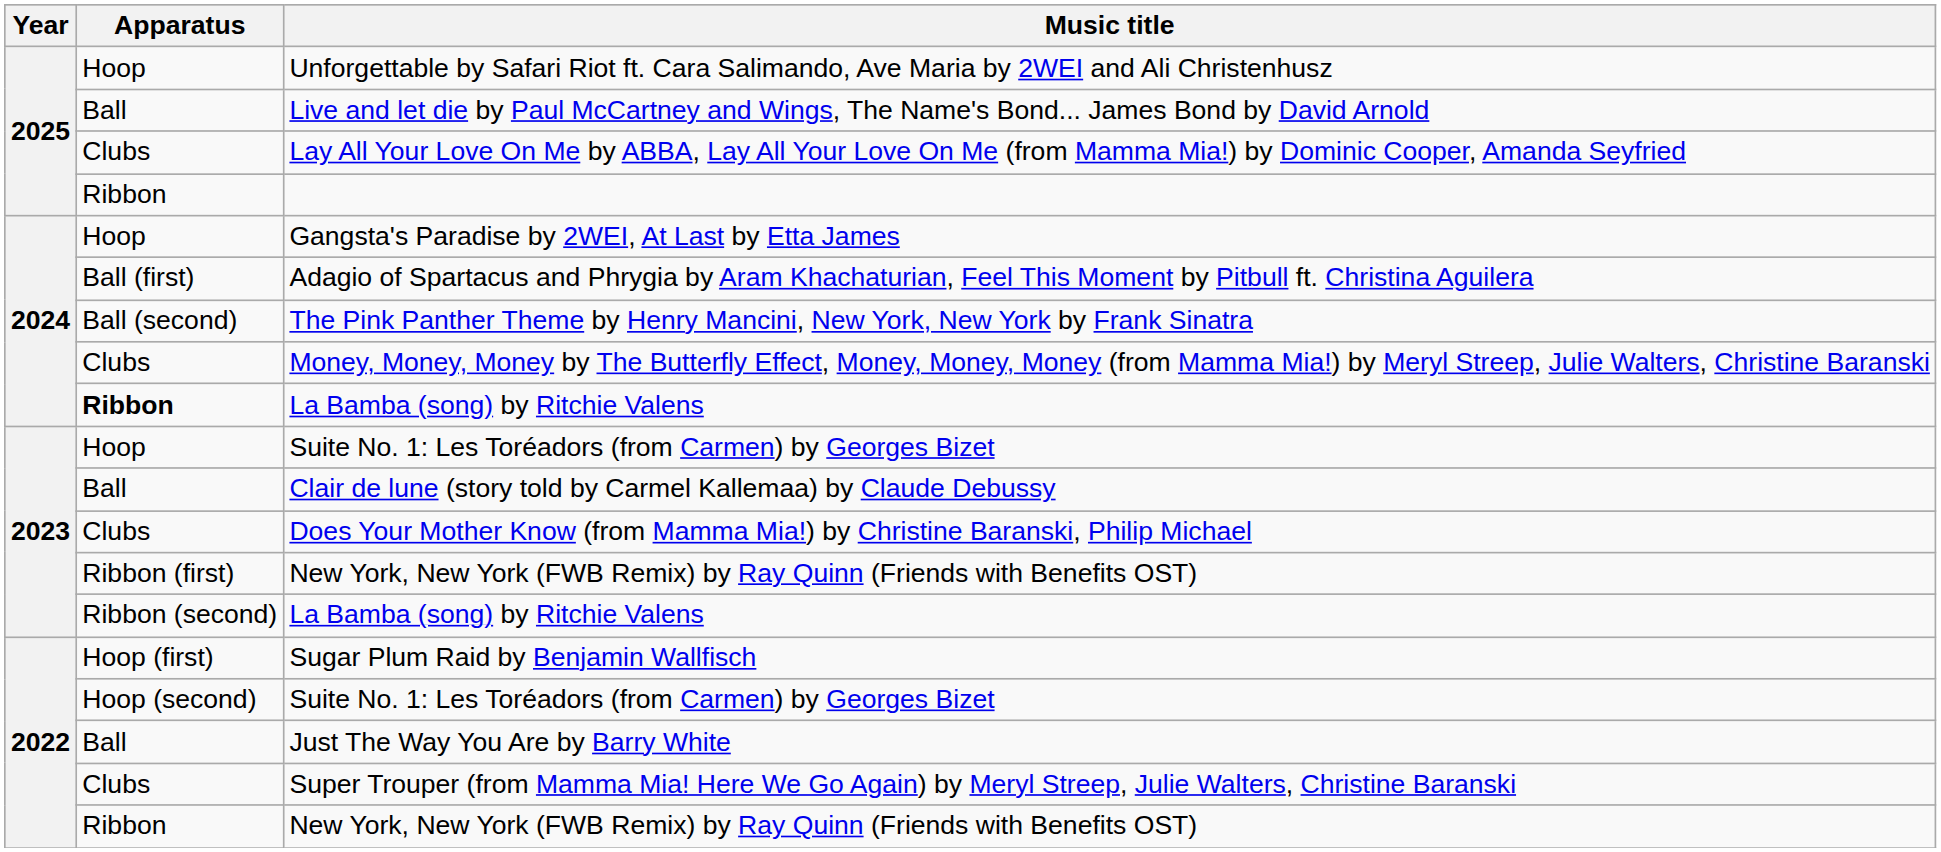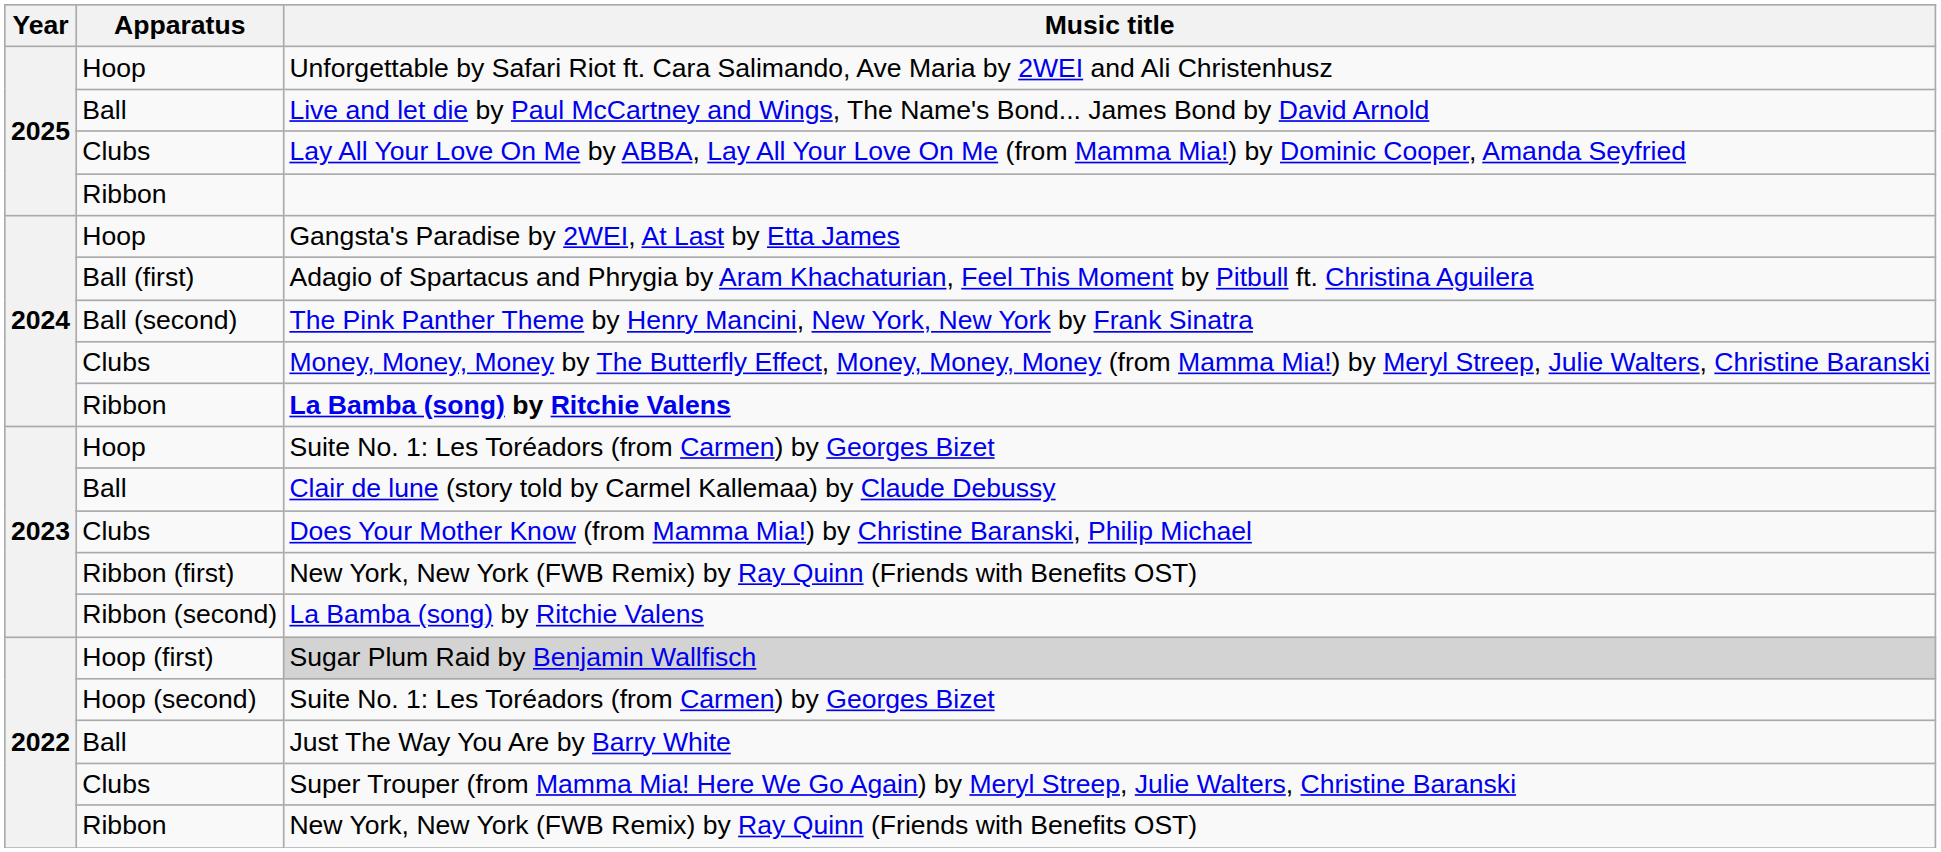(128, 404) bold -> (124, 404) normal
(497, 404) normal -> (510, 404) bold
(523, 657) no background -> (523, 657) lightgrey background
